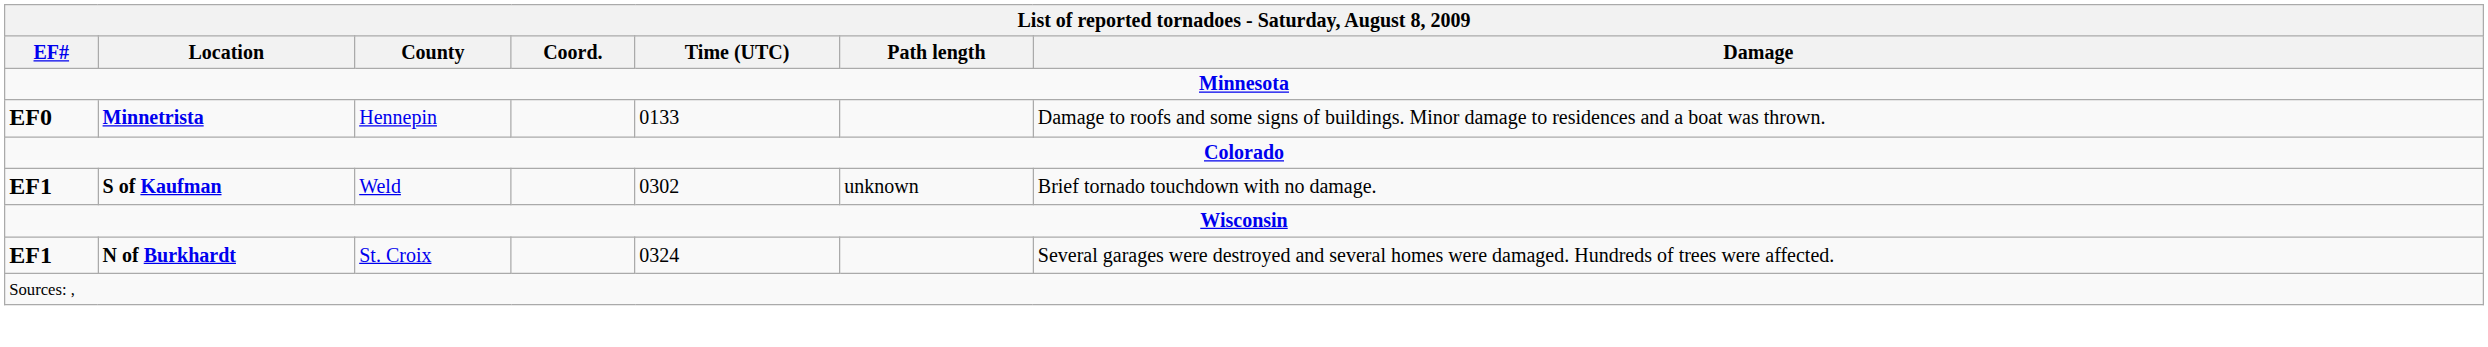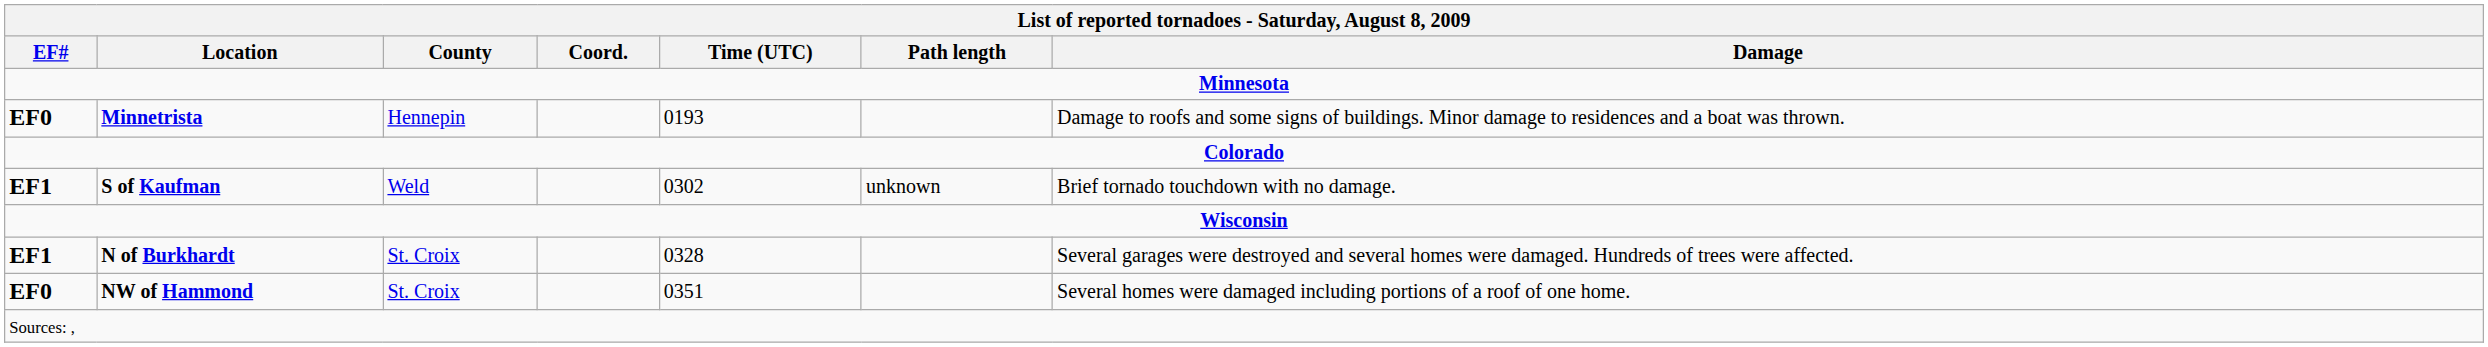(659, 118) 0133 -> (684, 118) 0193
(659, 254) 0324 -> (684, 254) 0328
+ row: (177, 291)
